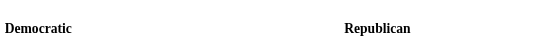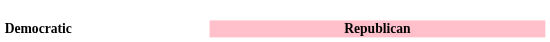(377, 28) no background -> (377, 28) pink background
